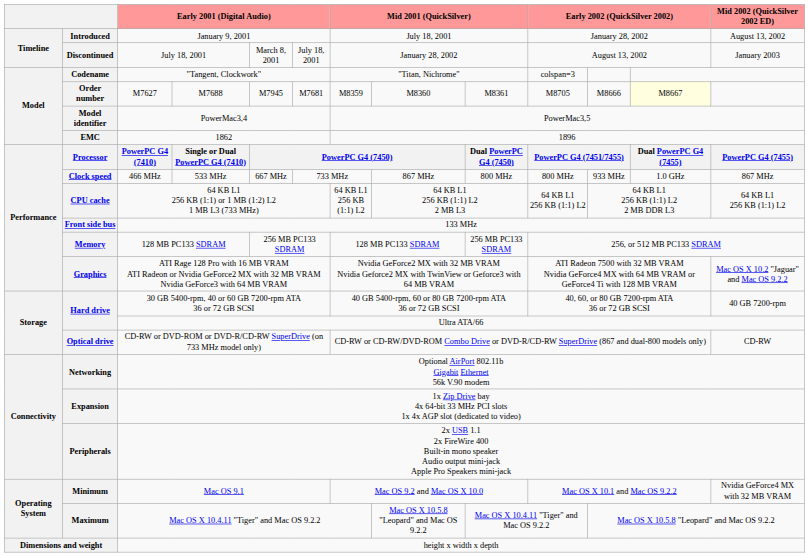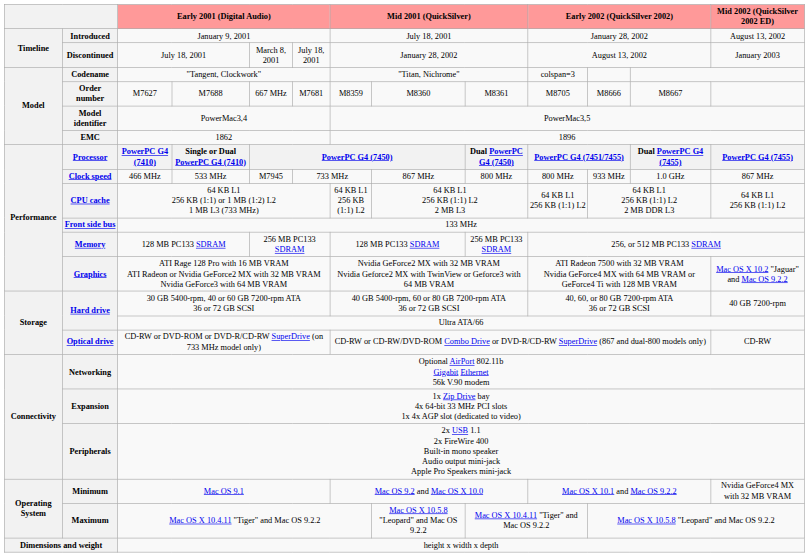(271, 93) M7945 -> (271, 93) 667 MHz
(670, 93) lightyellow background -> (670, 93) no background
(271, 176) 667 MHz -> (271, 176) M7945
